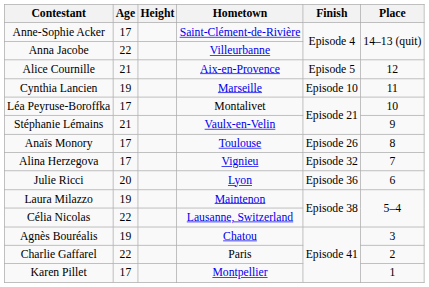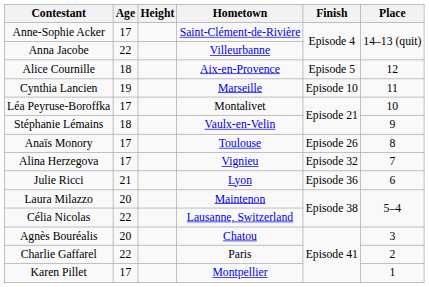(125, 69) 21 -> (125, 69) 18
(125, 124) 21 -> (125, 124) 18
(125, 180) 20 -> (125, 180) 21
(125, 198) 19 -> (125, 198) 20
(125, 236) 19 -> (125, 236) 20
